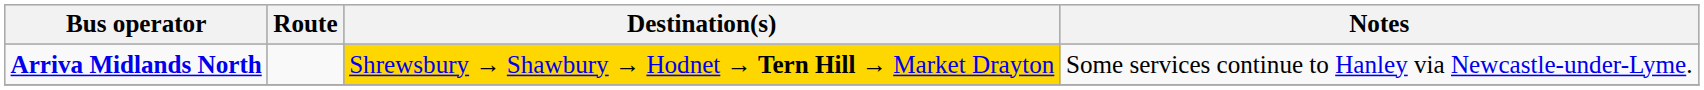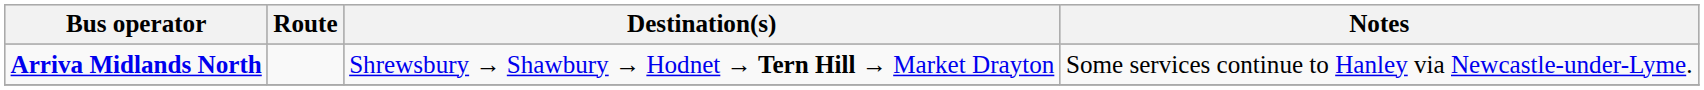(702, 64) gold background -> (702, 64) no background
